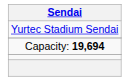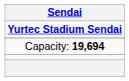(65, 29) normal -> (65, 29) bold
